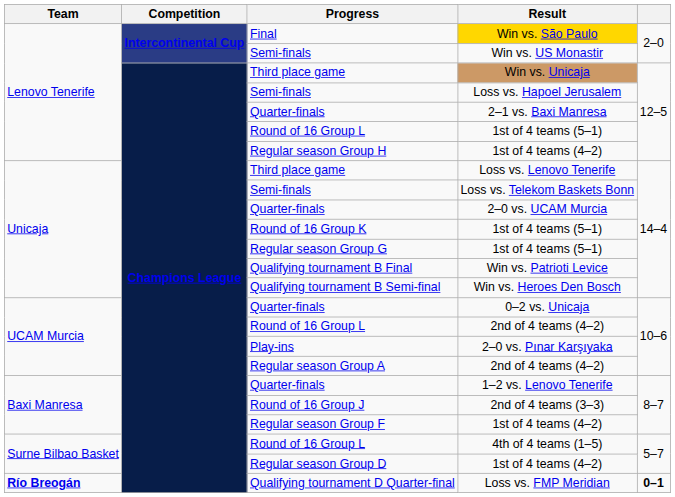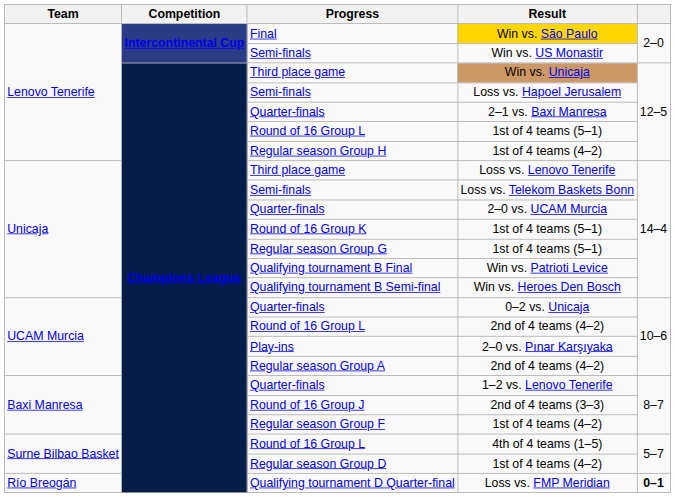(44, 483) bold -> (42, 483) normal
